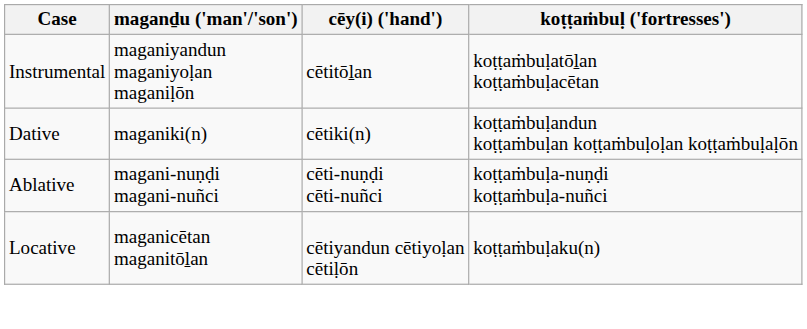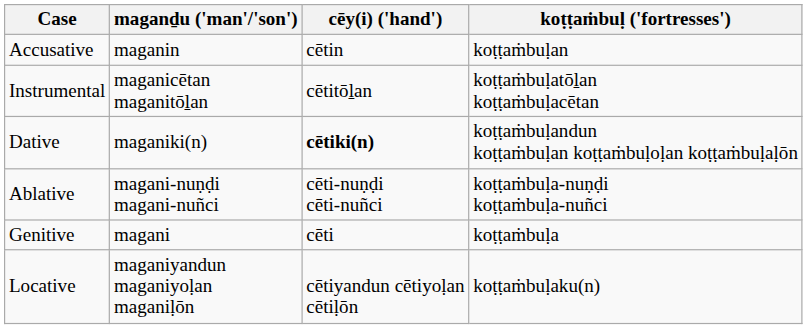+ row: (51, 49)
(170, 71) maganiyandun maganiyoḷan maganiḷōn -> (162, 90) maganicētan maganitōḻan
(339, 133) normal -> (340, 142) bold
+ row: (42, 234)
(162, 247) maganicētan maganitōḻan -> (170, 286) maganiyandun maganiyoḷan maganiḷōn
